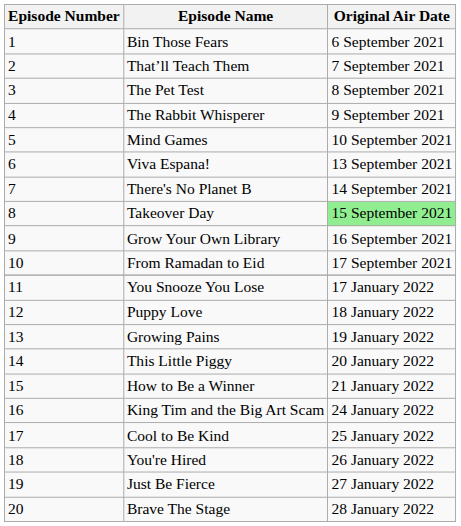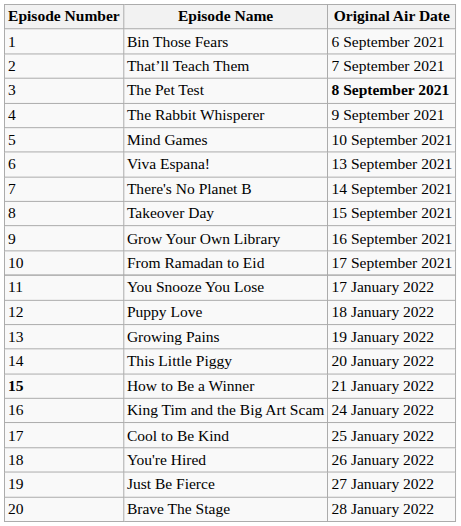(388, 90) normal -> (390, 90) bold
(392, 213) lightgreen background -> (392, 213) no background
(16, 386) normal -> (16, 386) bold
